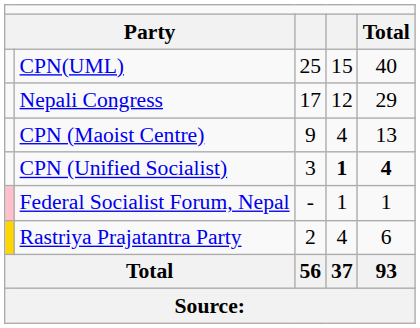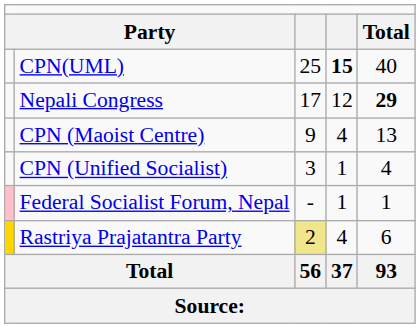(342, 65) normal -> (342, 65) bold
(386, 100) normal -> (386, 100) bold
(342, 168) bold -> (342, 168) normal
(386, 168) bold -> (386, 168) normal
(310, 237) no background -> (310, 237) khaki background
